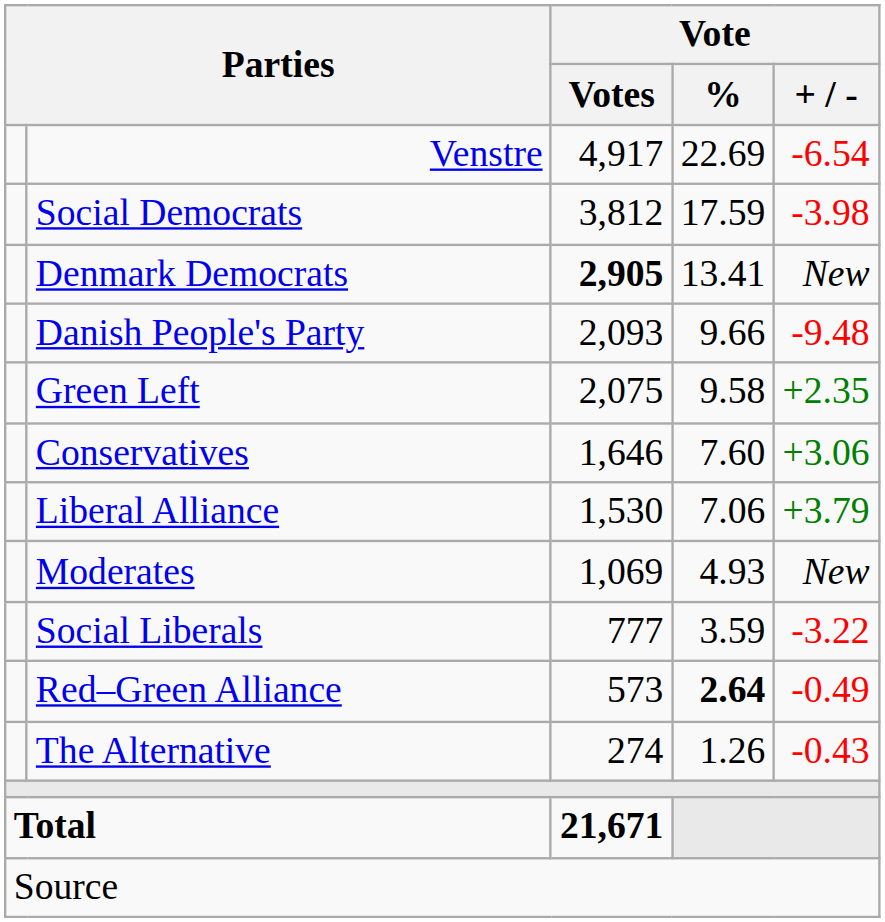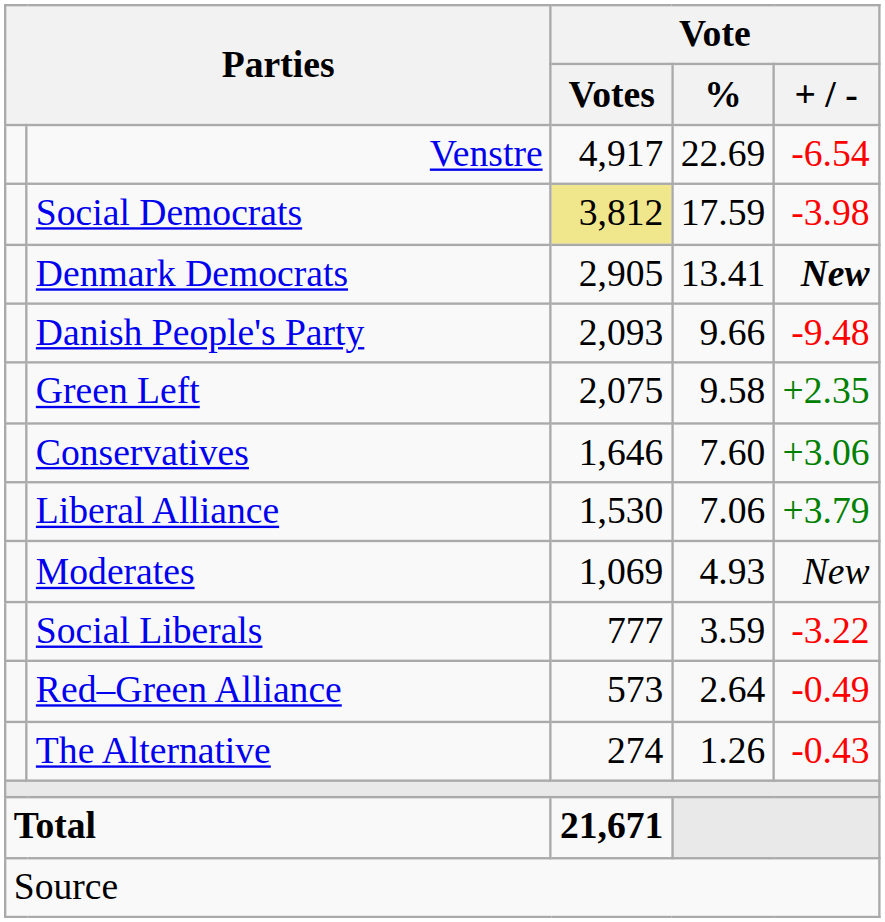(621, 213) no background -> (621, 213) khaki background
(621, 272) bold -> (621, 272) normal
(836, 272) normal -> (835, 272) bold
(732, 690) bold -> (732, 690) normal
